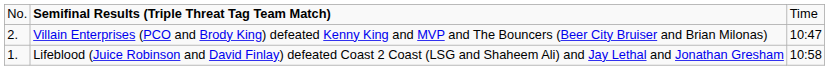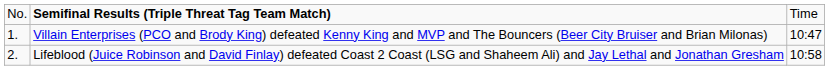(13, 34) 2. -> (13, 34) 1.
(13, 55) 1. -> (13, 55) 2.
